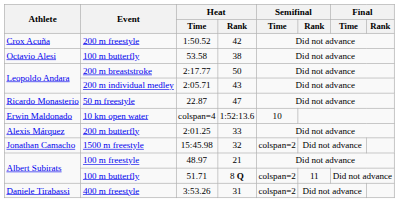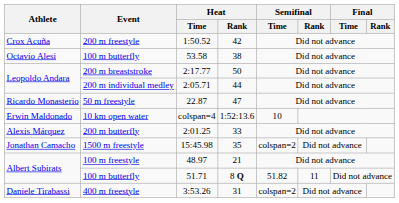(237, 86) 43 -> (237, 86) 44
(237, 146) 32 -> (237, 146) 35
(277, 176) colspan=2 -> (277, 176) 51.82
